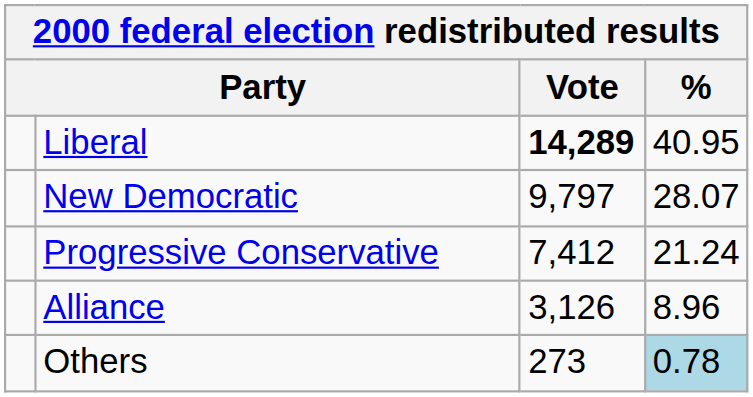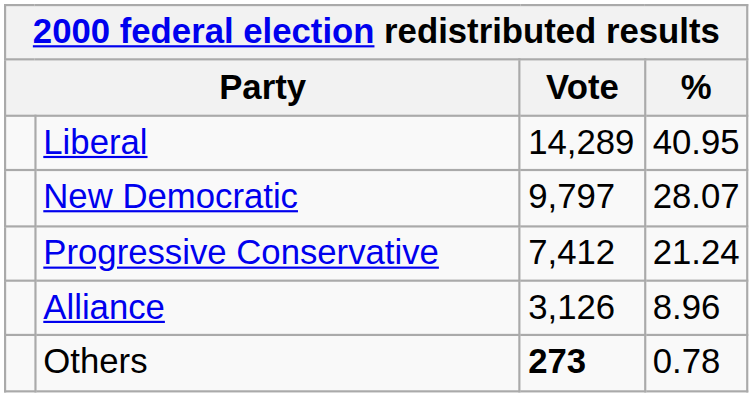(581, 142) bold -> (581, 142) normal
(557, 362) normal -> (557, 362) bold
(686, 362) lightblue background -> (686, 362) no background
